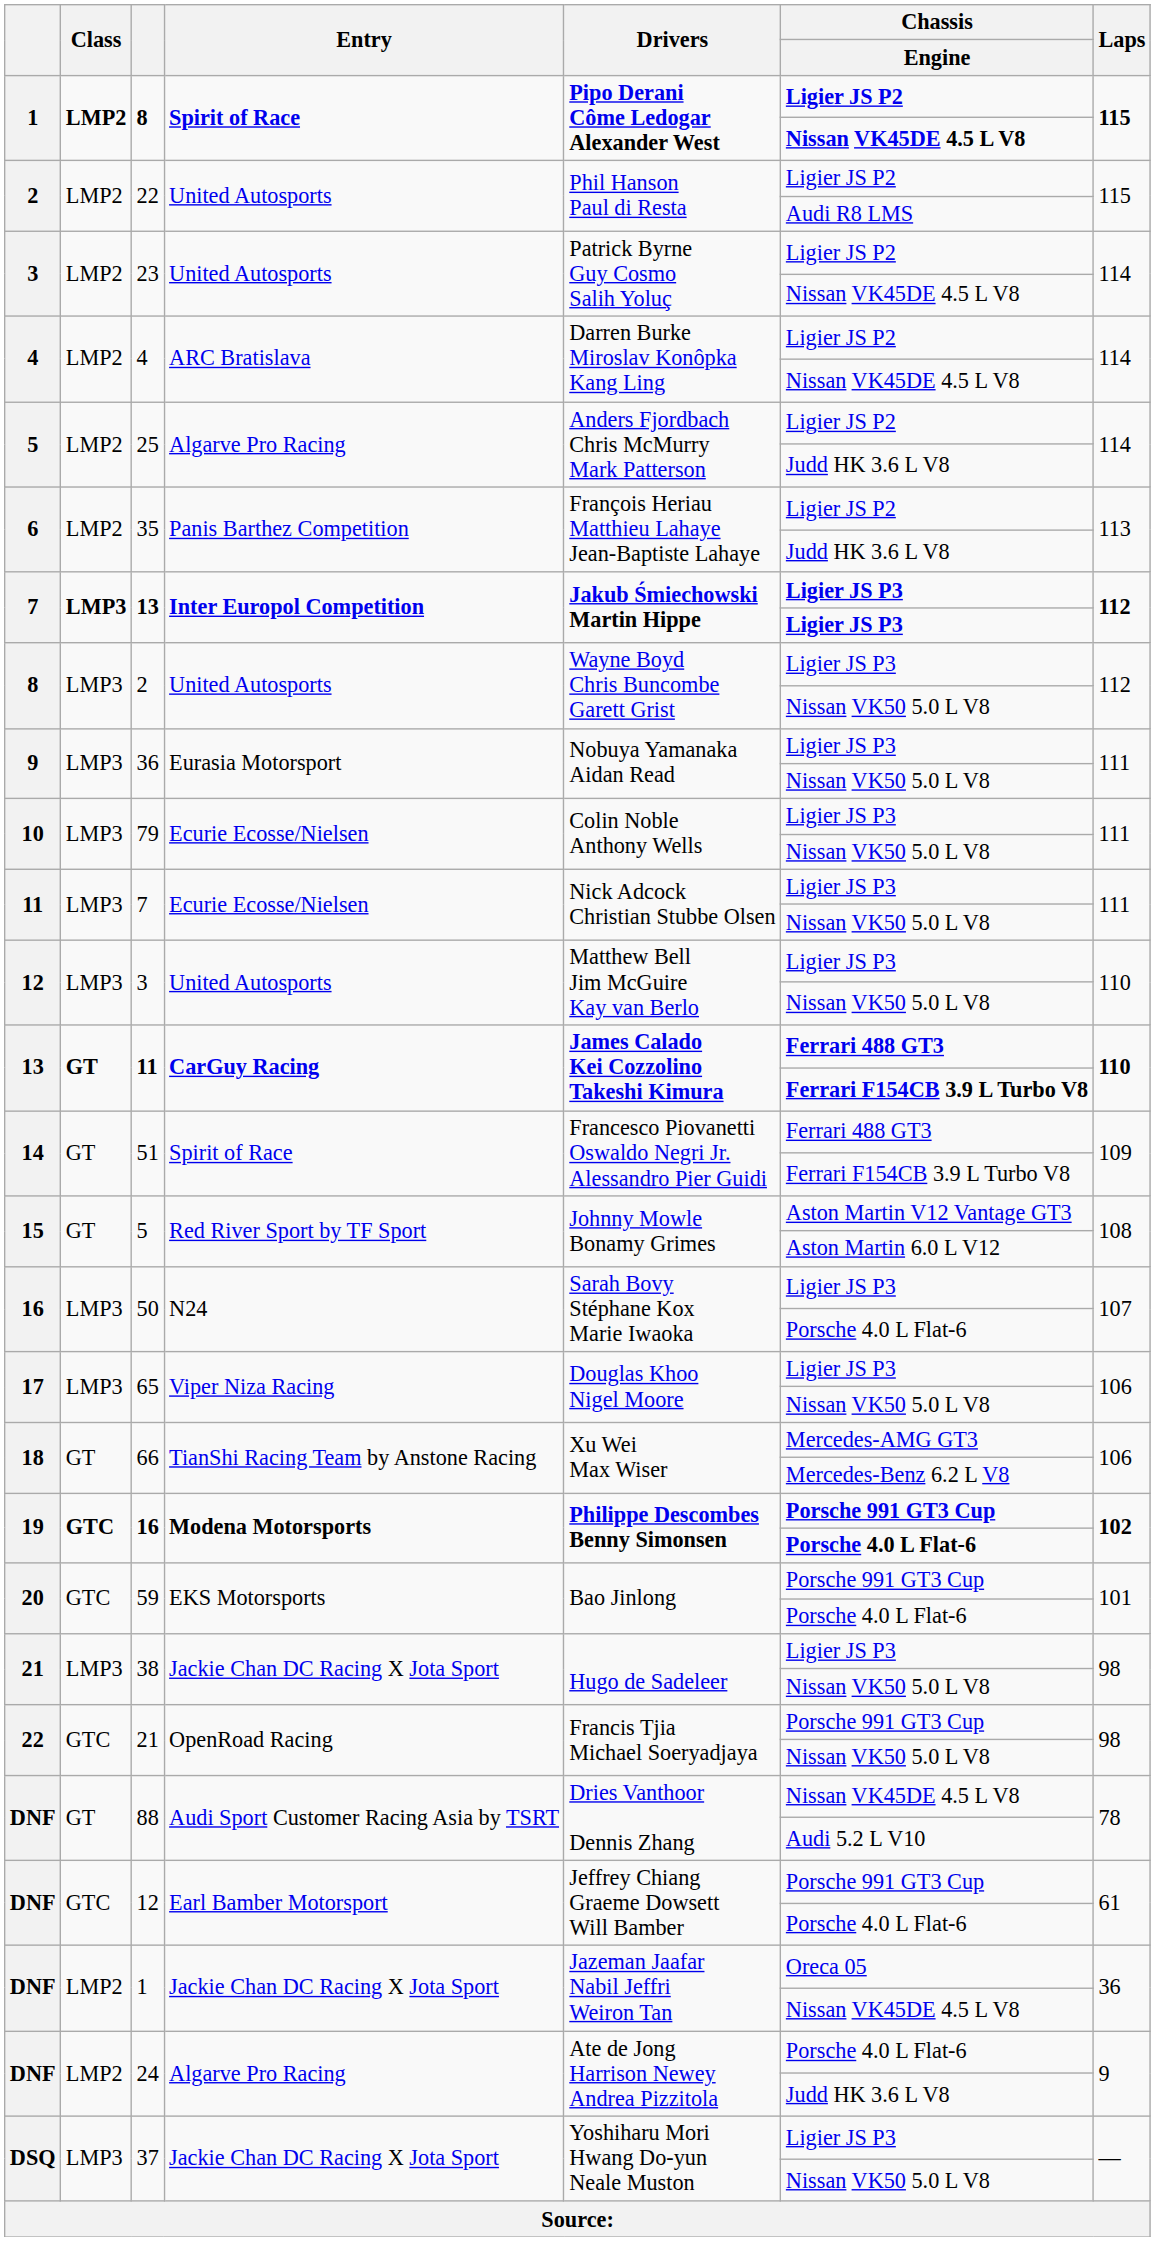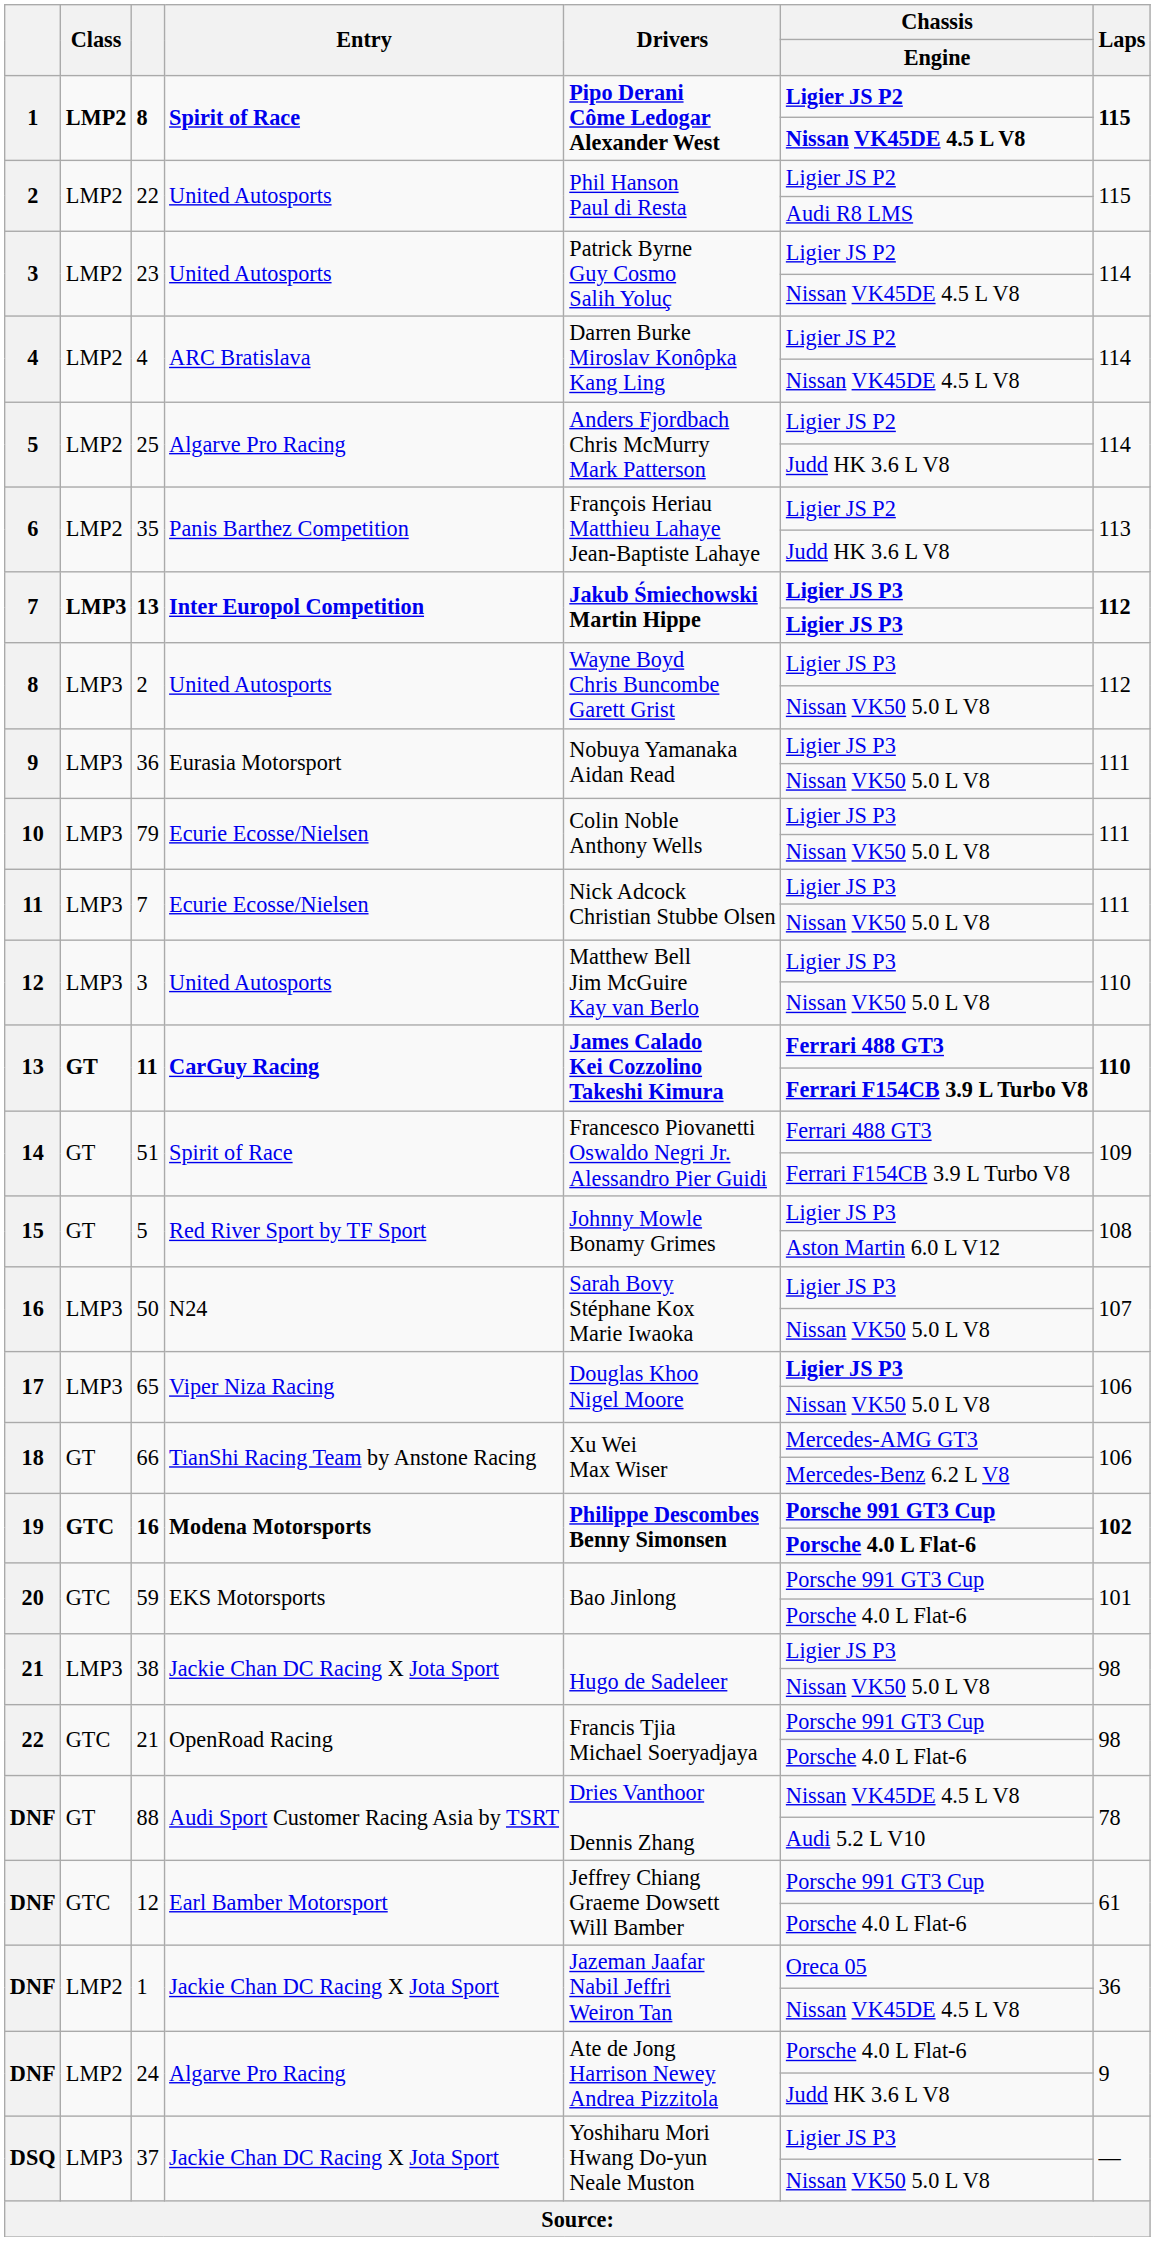(929, 1213) Aston Martin V12 Vantage GT3 -> (841, 1213) Ligier JS P3
(876, 1330) Porsche 4.0 L Flat-6 -> (888, 1330) Nissan VK50 5.0 L V8
(841, 1369) normal -> (844, 1369) bold
(888, 1757) Nissan VK50 5.0 L V8 -> (876, 1757) Porsche 4.0 L Flat-6
